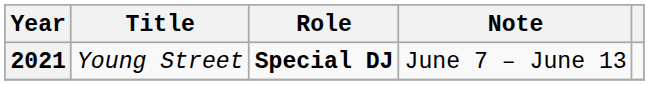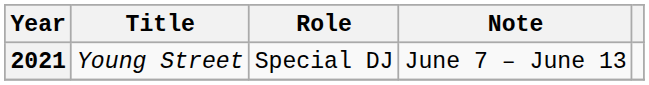(324, 61) bold -> (324, 61) normal
